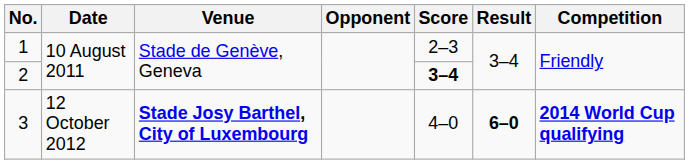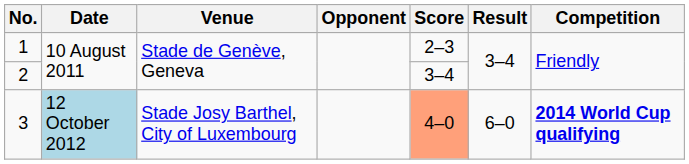(443, 75) bold -> (439, 75) normal
(78, 124) no background -> (78, 124) lightblue background
(223, 124) bold -> (219, 124) normal
(443, 124) no background -> (439, 124) lightsalmon background
(504, 124) bold -> (500, 124) normal
